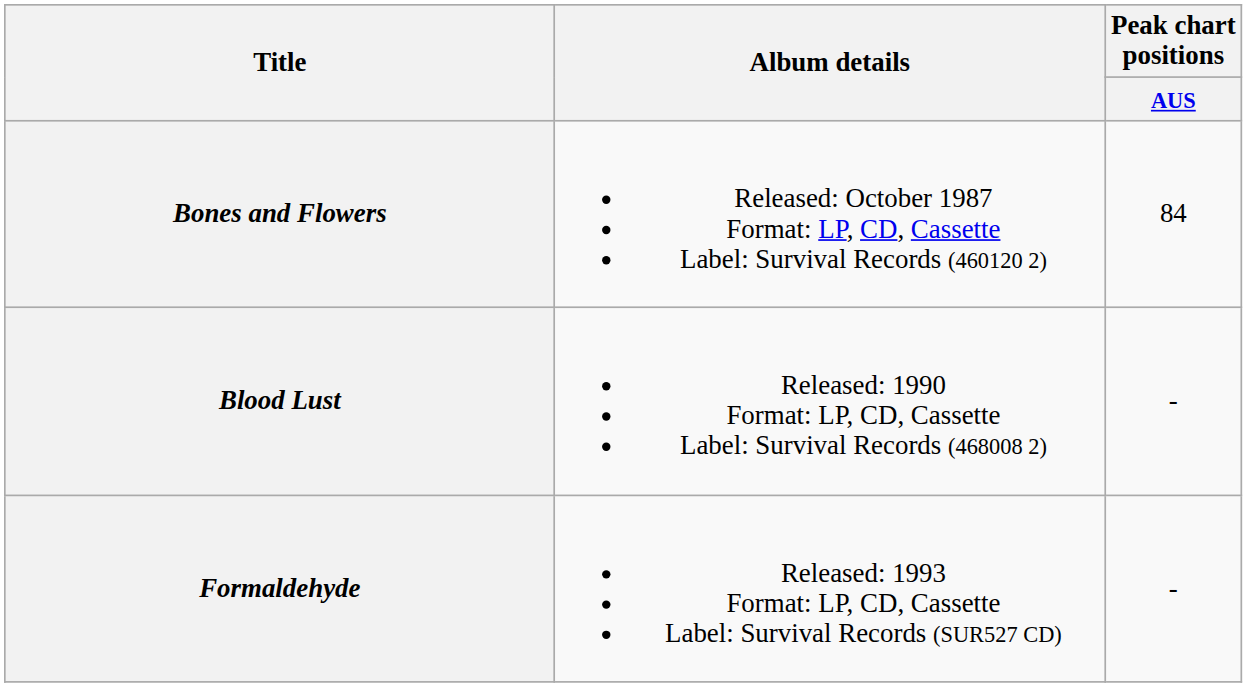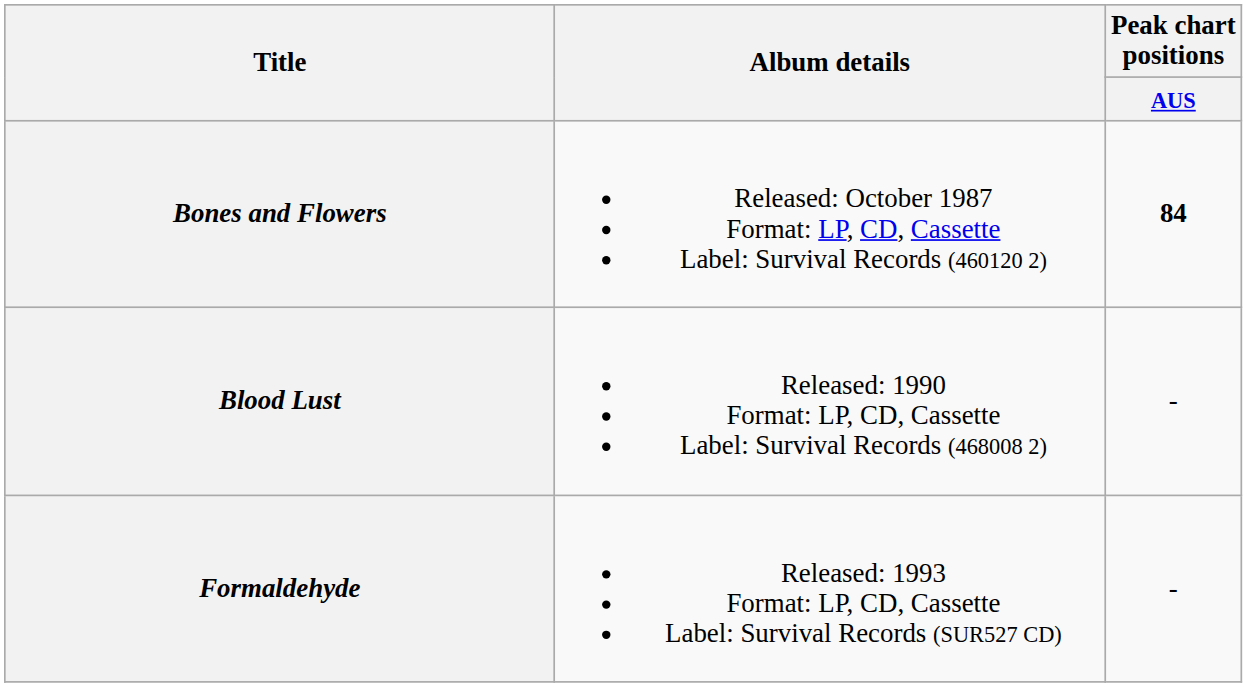(1173, 213) normal -> (1173, 213) bold
